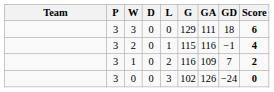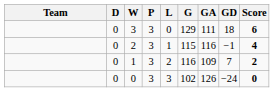columns swapped: (116, 12) <-> (151, 12)
